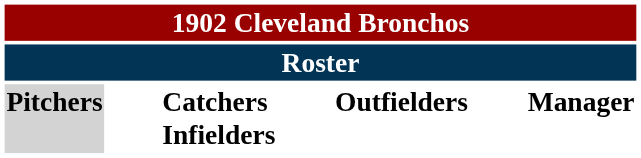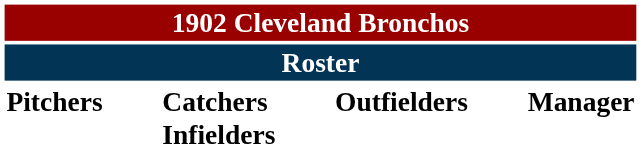(55, 101) lightgrey background -> (55, 101) no background
